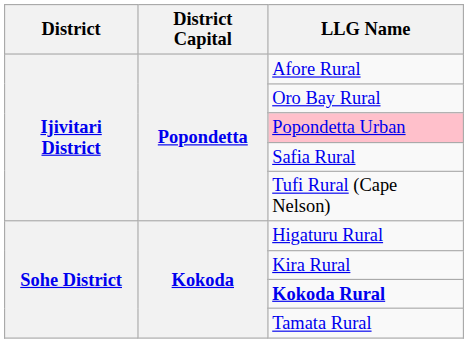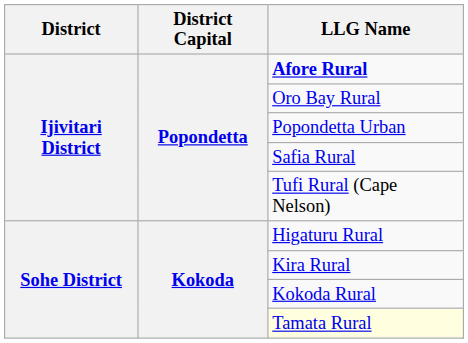(316, 68) normal -> (320, 68) bold
(339, 127) pink background -> (339, 127) no background
(329, 293) bold -> (324, 293) normal
(322, 323) no background -> (322, 323) lightyellow background
